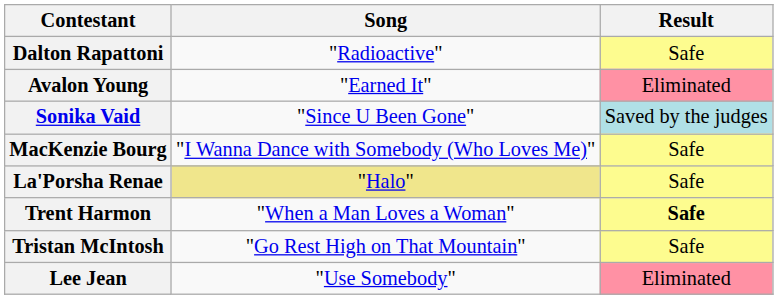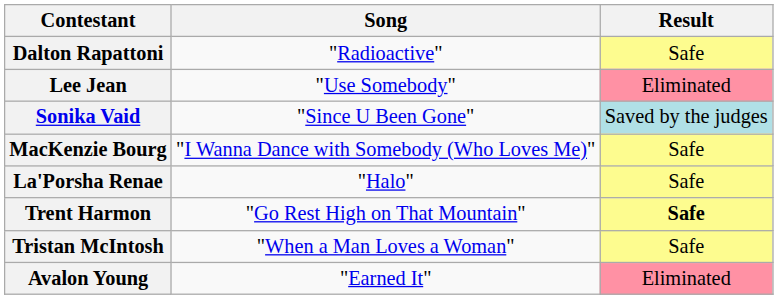rows swapped: (88, 278) <-> (88, 85)
(386, 181) khaki background -> (386, 181) no background
(386, 213) "When a Man Loves a Woman" -> (386, 213) "Go Rest High on That Mountain"
(386, 246) "Go Rest High on That Mountain" -> (386, 246) "When a Man Loves a Woman"
